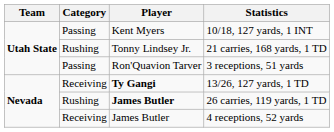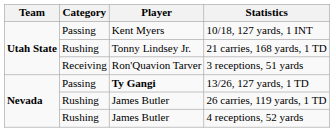(79, 65) Passing -> (84, 65) Receiving
(84, 83) Receiving -> (79, 83) Passing
(143, 100) bold -> (140, 100) normal
(84, 118) Receiving -> (80, 118) Rushing
